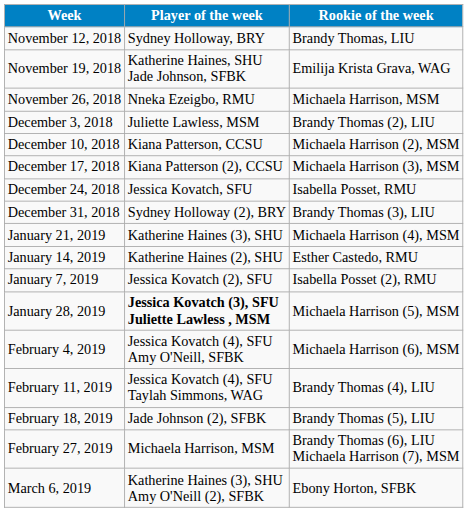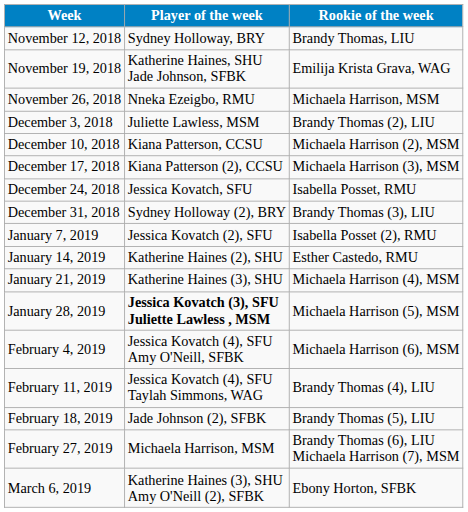rows swapped: (53, 280) <-> (57, 235)
